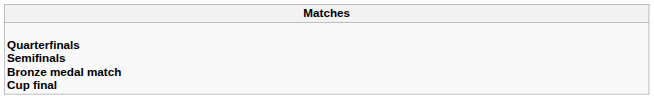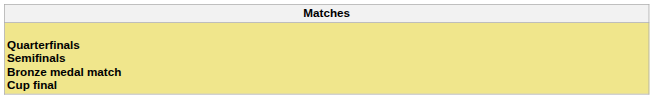(64, 65) no background -> (64, 65) khaki background
